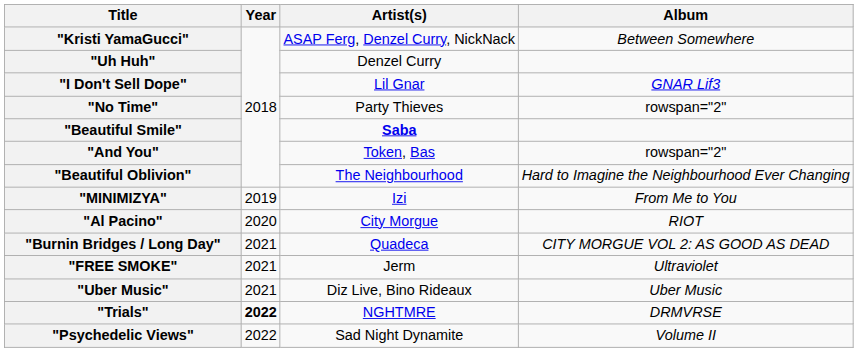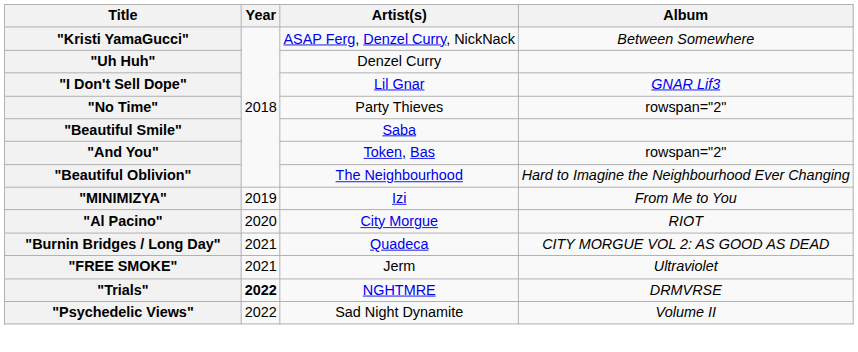(399, 130) bold -> (399, 130) normal
- row: (123, 289)
